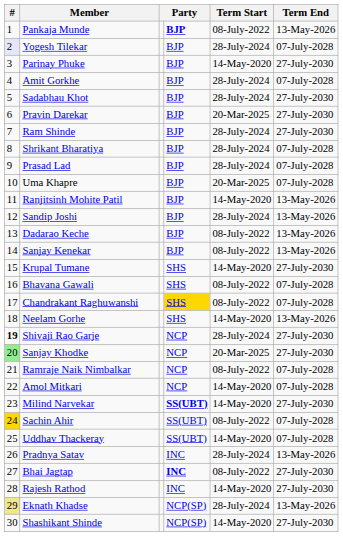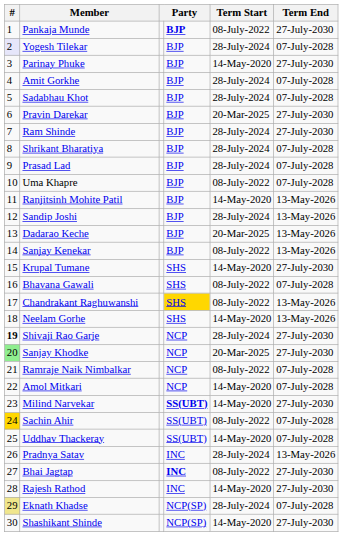(306, 30) 13-May-2026 -> (305, 30) 27-July-2030
(305, 98) 27-July-2030 -> (305, 98) 07-July-2028
(241, 183) 20-Mar-2025 -> (241, 183) 08-July-2022
(241, 234) 08-July-2022 -> (241, 234) 20-Mar-2025
(305, 302) 07-July-2028 -> (306, 302) 13-May-2026
(306, 506) 13-May-2026 -> (305, 506) 07-July-2028
